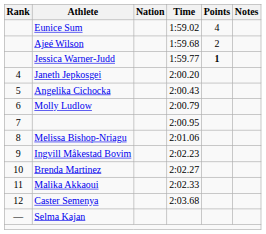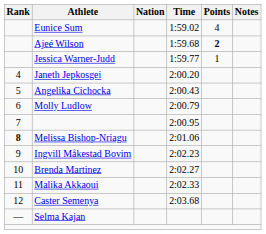(217, 43) normal -> (217, 43) bold
(217, 59) bold -> (217, 59) normal
(18, 138) normal -> (18, 138) bold
